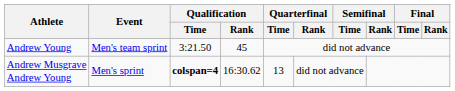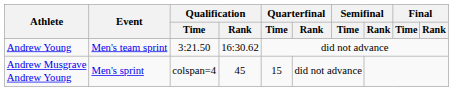(242, 47) 45 -> (240, 47) 16:30.62
(195, 71) bold -> (194, 71) normal
(242, 71) 16:30.62 -> (240, 71) 45
(278, 71) 13 -> (277, 71) 15
